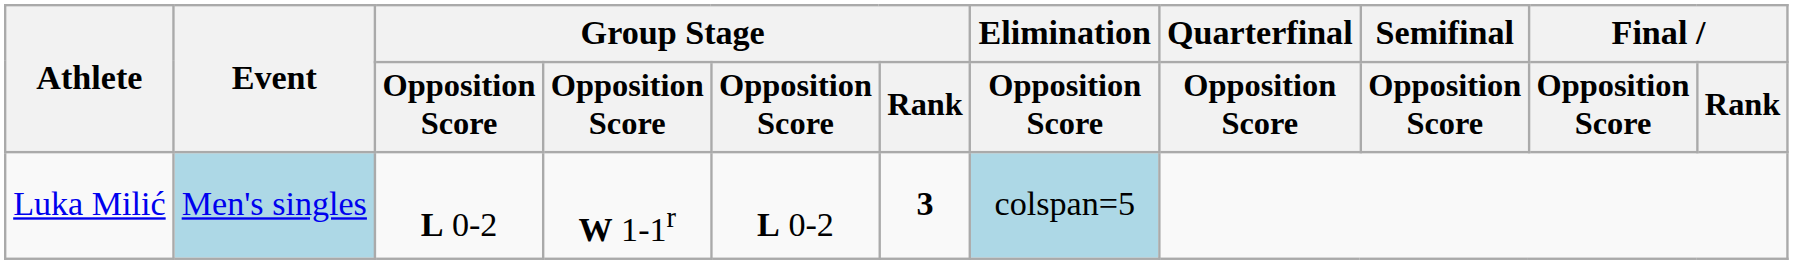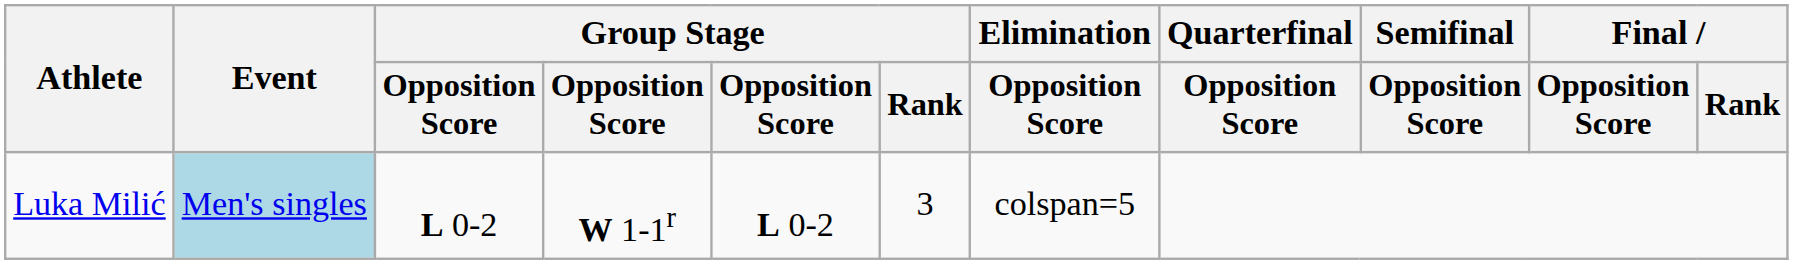(925, 205) bold -> (925, 205) normal
(1065, 205) lightblue background -> (1065, 205) no background
